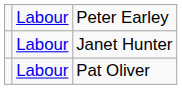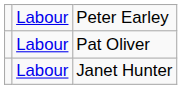rows swapped: (124, 44) <-> (113, 71)
